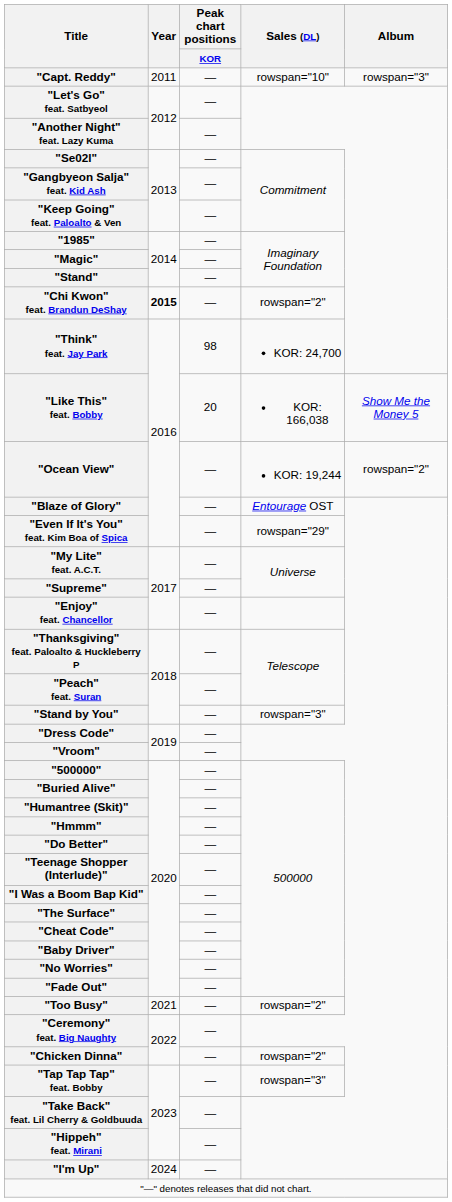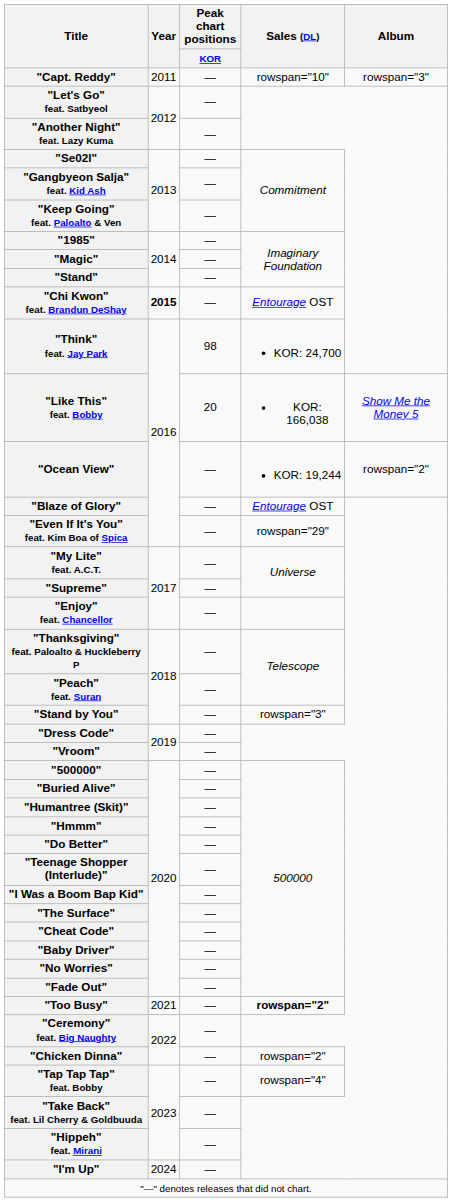(293, 302) rowspan="2" -> (293, 302) Entourage OST
(293, 1005) normal -> (293, 1005) bold
(293, 1081) rowspan="3" -> (293, 1081) rowspan="4"
